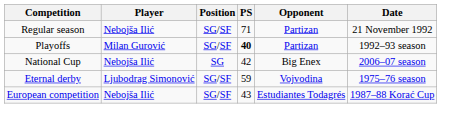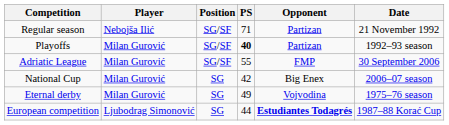+ row: (53, 62)
(129, 62) Nebojša Ilić -> (134, 78) Milan Gurović
(149, 78) Ljubodrag Simonović -> (134, 95) Milan Gurović
(217, 78) SG/SF -> (217, 95) SG
(246, 78) 59 -> (246, 95) 49
(129, 95) Nebojša Ilić -> (149, 111) Ljubodrag Simonović
(217, 95) SG/SF -> (217, 111) SG
(246, 95) 43 -> (246, 111) 44
(301, 95) normal -> (305, 111) bold
